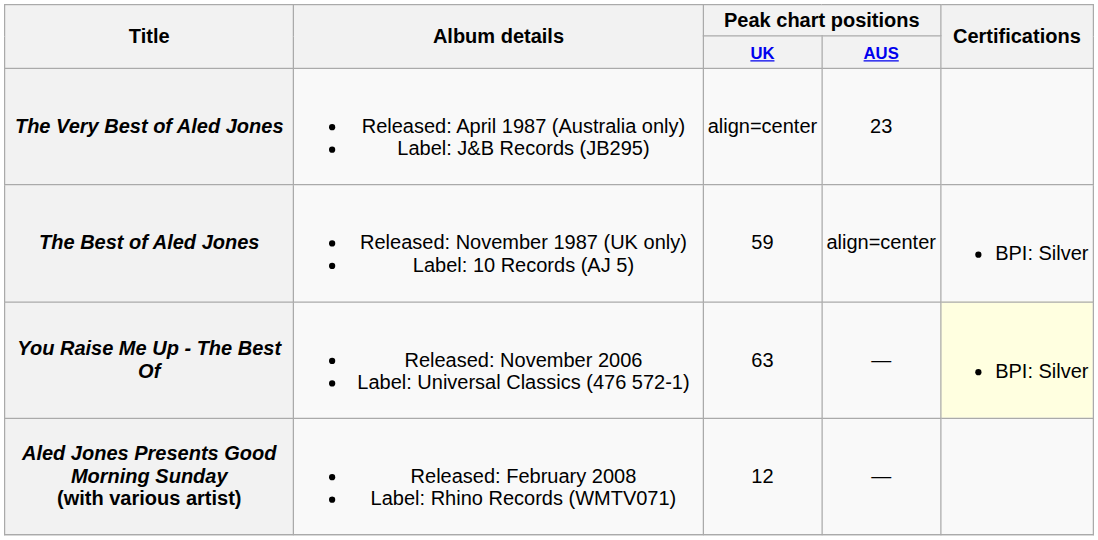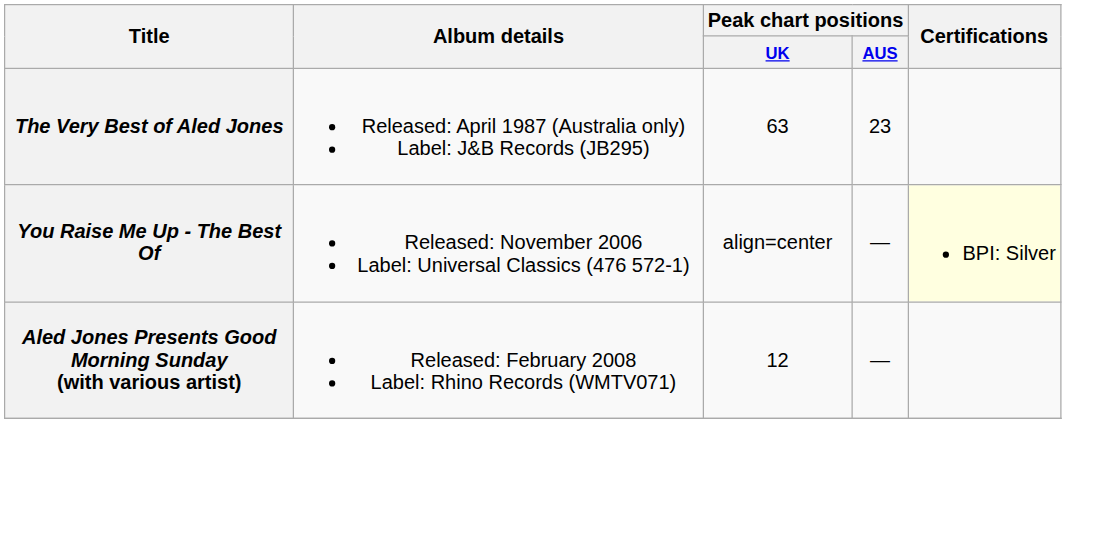(762, 126) align=center -> (778, 126) 63
- row: (149, 243)
(762, 359) 63 -> (778, 243) align=center
